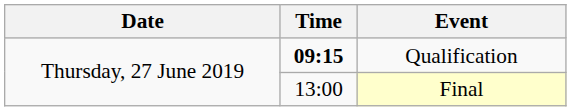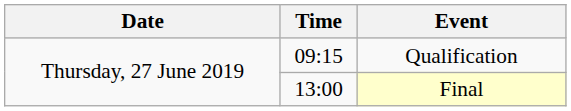(319, 55) bold -> (319, 55) normal
